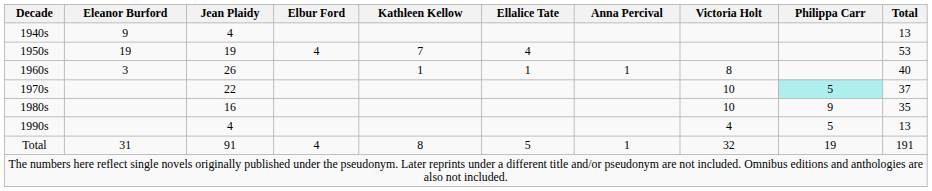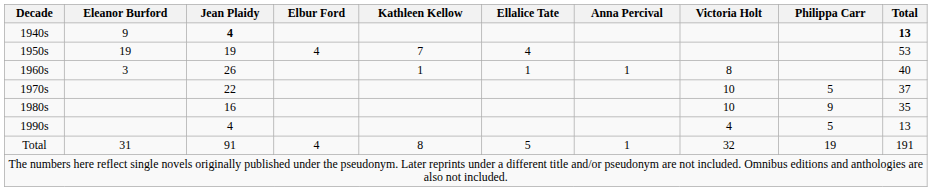(230, 32) normal -> (230, 32) bold
(905, 32) normal -> (905, 32) bold
(830, 88) paleturquoise background -> (830, 88) no background
